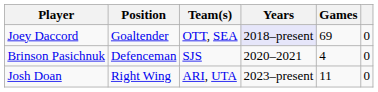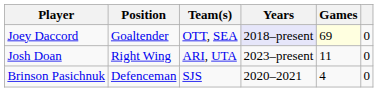(326, 35) no background -> (326, 35) lightyellow background
rows swapped: (35, 76) <-> (56, 55)
